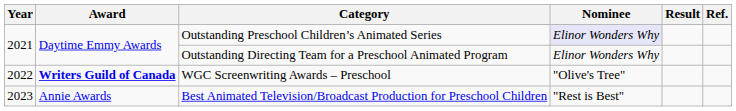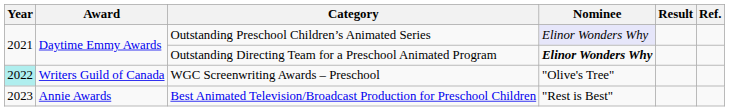(606, 55) normal -> (597, 55) bold
(20, 75) no background -> (20, 75) paleturquoise background
(107, 75) bold -> (102, 75) normal
